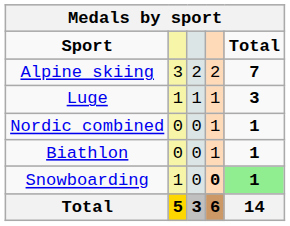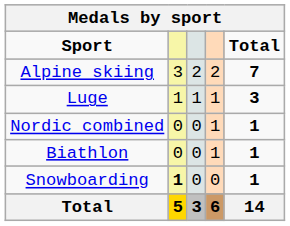(178, 180) normal -> (178, 180) bold
(215, 180) bold -> (215, 180) normal
(254, 180) lightgreen background -> (254, 180) no background
